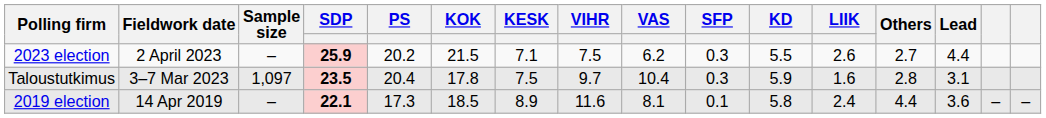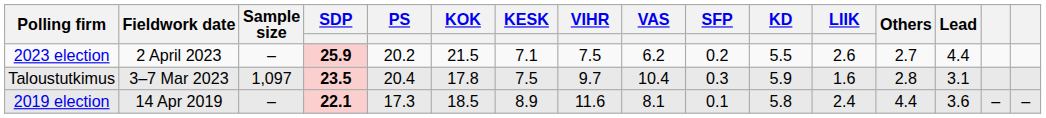(717, 55) 0.3 -> (717, 55) 0.2
